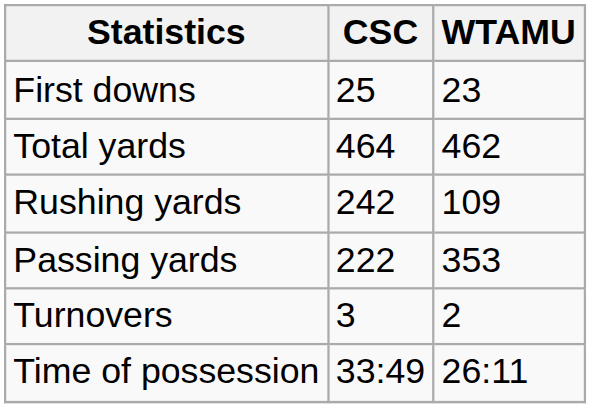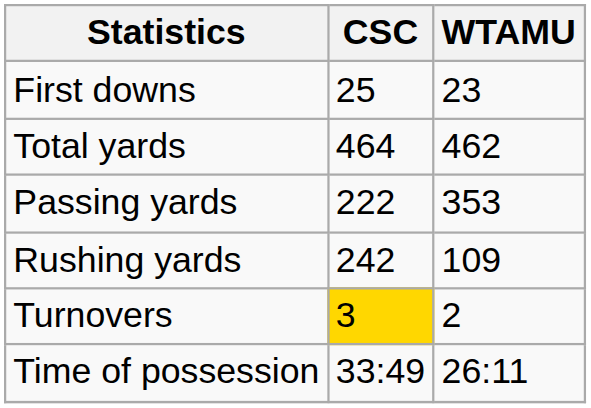rows swapped: (127, 202) <-> (125, 259)
(346, 315) no background -> (346, 315) gold background
